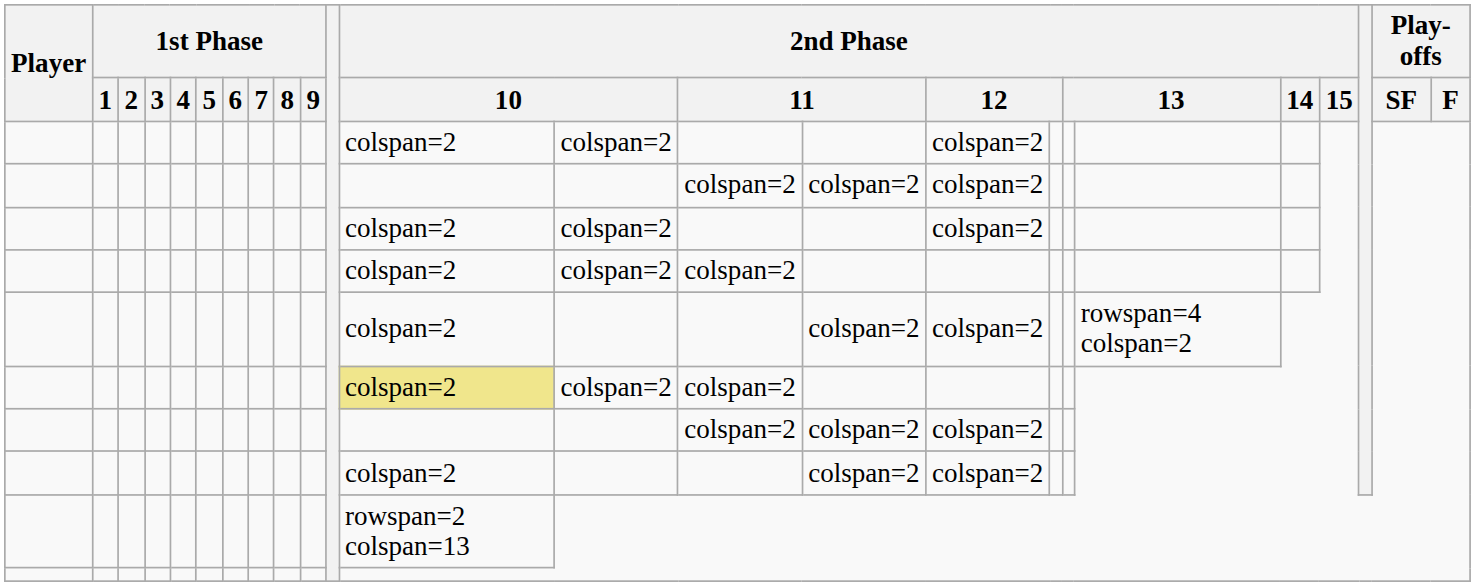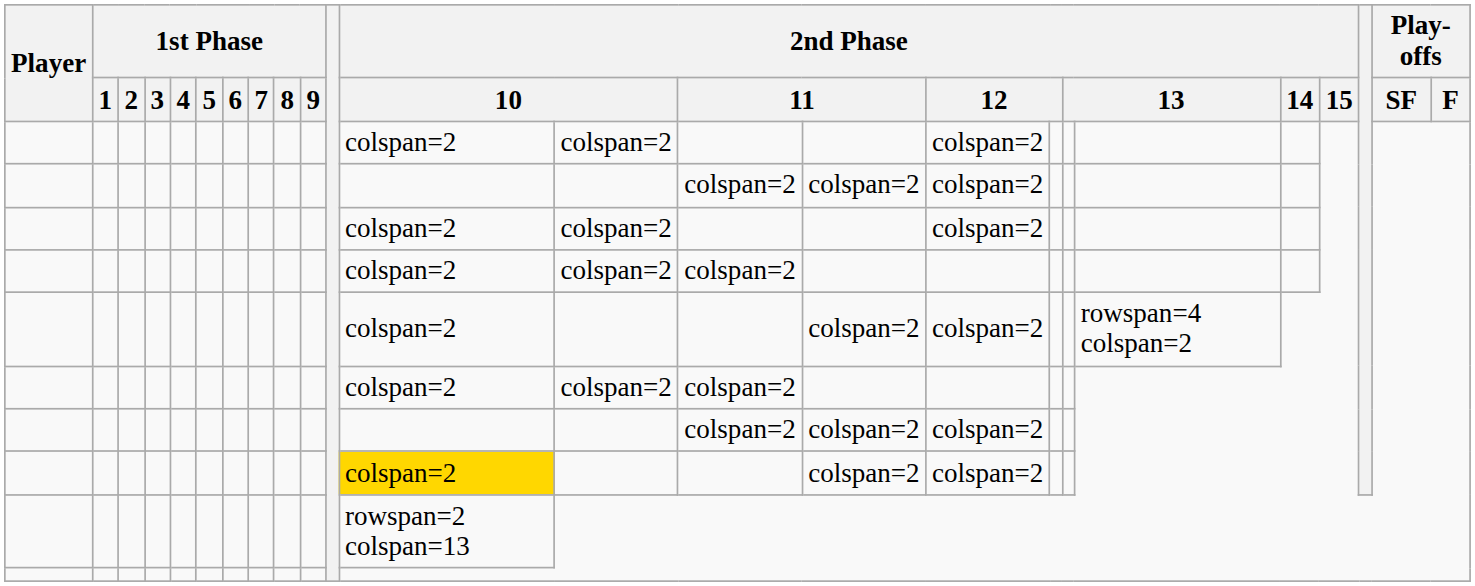(401, 386) khaki background -> (401, 386) no background
(401, 472) no background -> (401, 472) gold background
